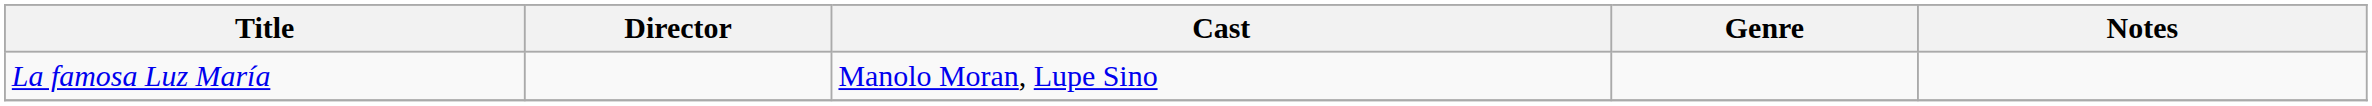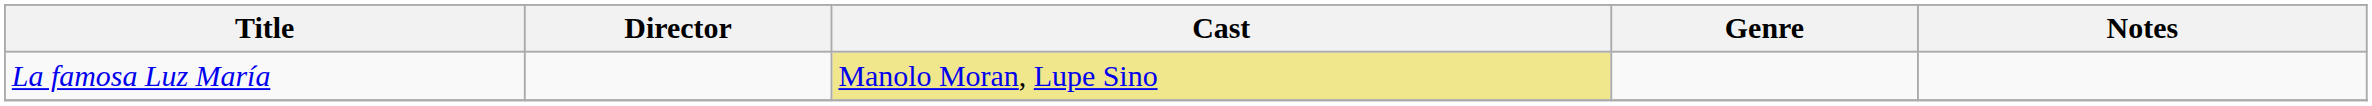(998, 75) no background -> (998, 75) khaki background
